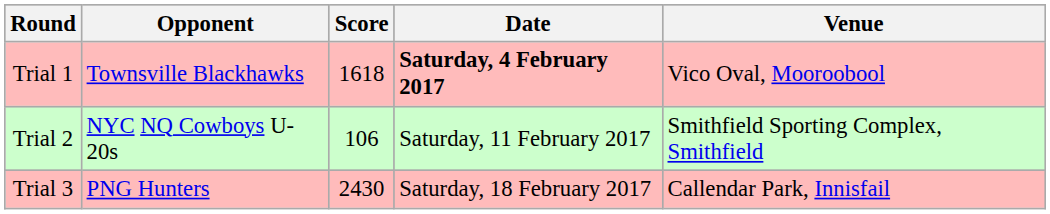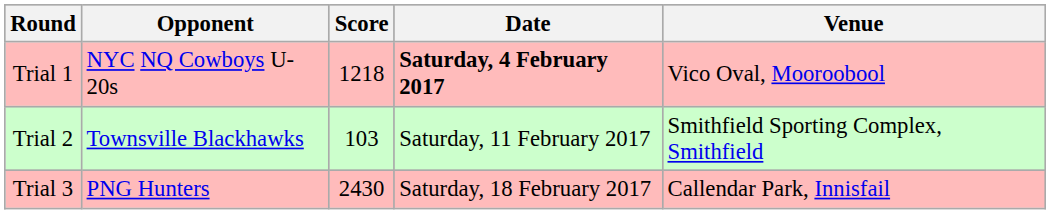(195, 73) Townsville Blackhawks -> (190, 73) NYC NQ Cowboys U-20s
(362, 73) 1618 -> (362, 73) 1218
(190, 137) NYC NQ Cowboys U-20s -> (195, 137) Townsville Blackhawks
(362, 137) 106 -> (362, 137) 103
